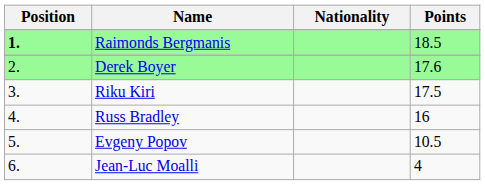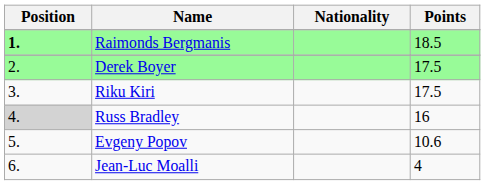(428, 67) 17.6 -> (428, 67) 17.5
(14, 117) no background -> (14, 117) lightgrey background
(428, 141) 10.5 -> (428, 141) 10.6
